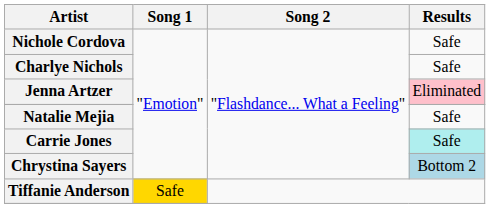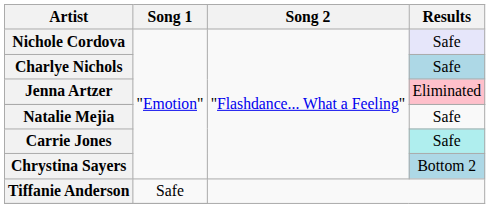(447, 41) no background -> (447, 41) lavender background
(447, 66) no background -> (447, 66) lightblue background
(170, 191) gold background -> (170, 191) no background
